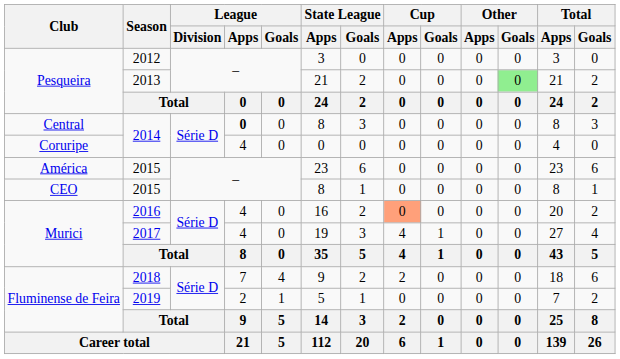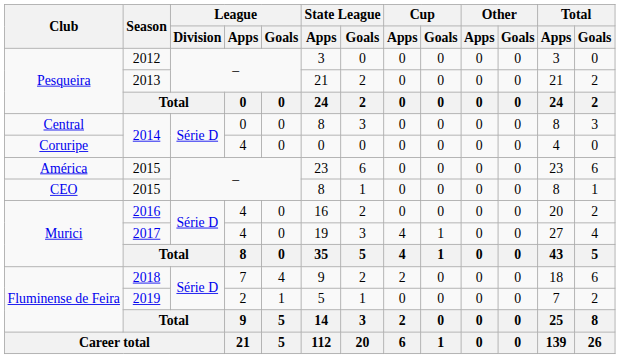(518, 80) lightgreen background -> (518, 80) no background
(243, 124) bold -> (243, 124) normal
(402, 211) lightsalmon background -> (402, 211) no background
